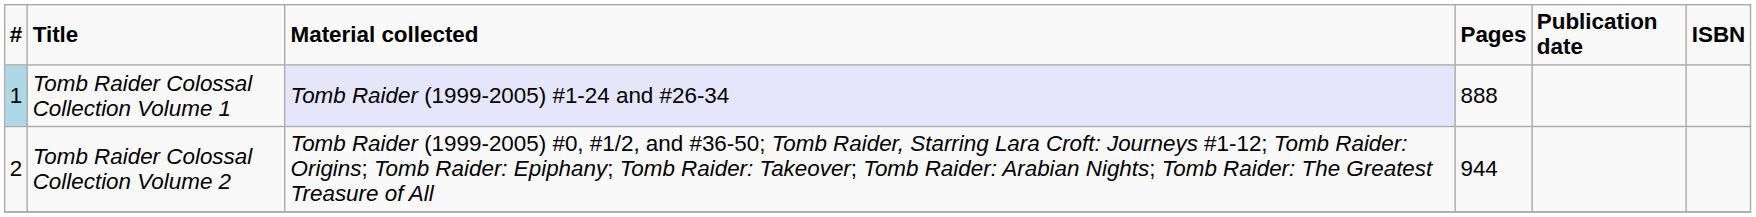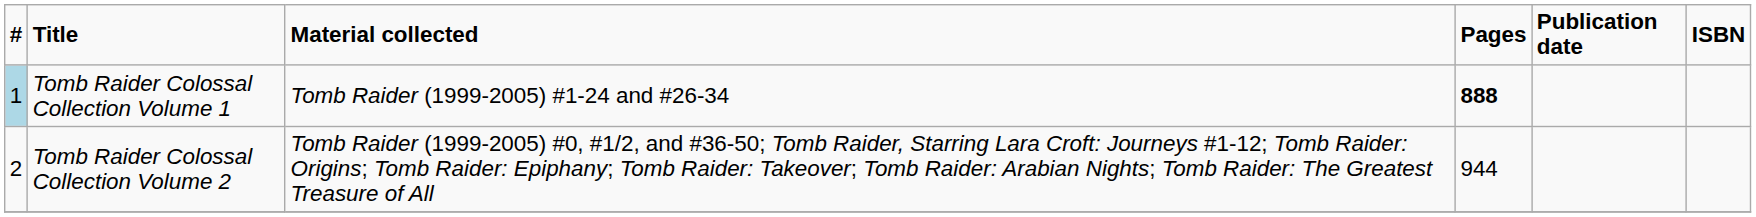(510, 95) lavender background -> (510, 95) no background
(1479, 95) normal -> (1479, 95) bold
